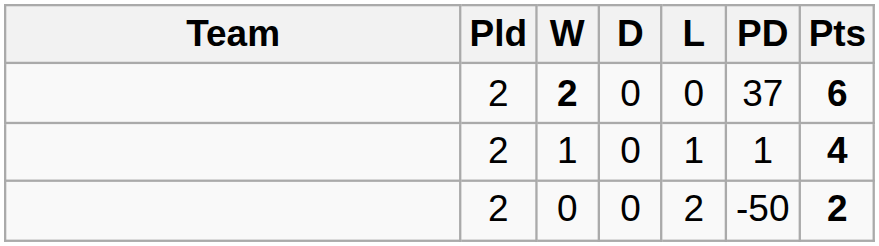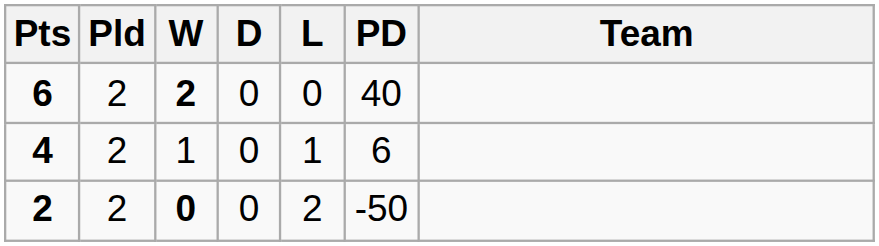columns swapped: (233, 33) <-> (837, 33)
(763, 92) 37 -> (381, 92) 40
(763, 151) 1 -> (381, 151) 6
(567, 209) normal -> (186, 209) bold
